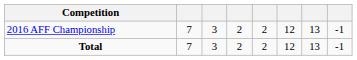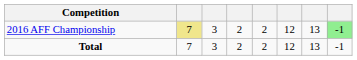(189, 30) no background -> (189, 30) khaki background
(340, 30) no background -> (340, 30) lightgreen background
